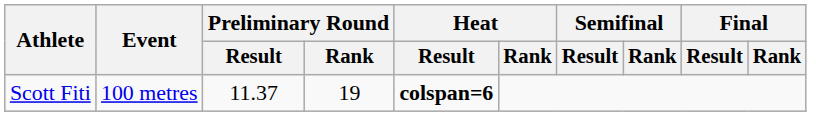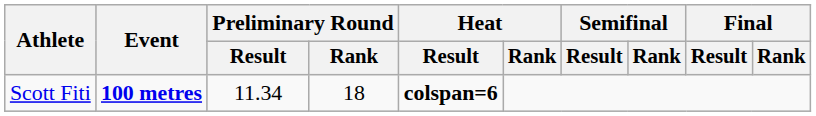(149, 93) normal -> (152, 93) bold
(254, 93) 11.37 -> (258, 93) 11.34
(349, 93) 19 -> (354, 93) 18
